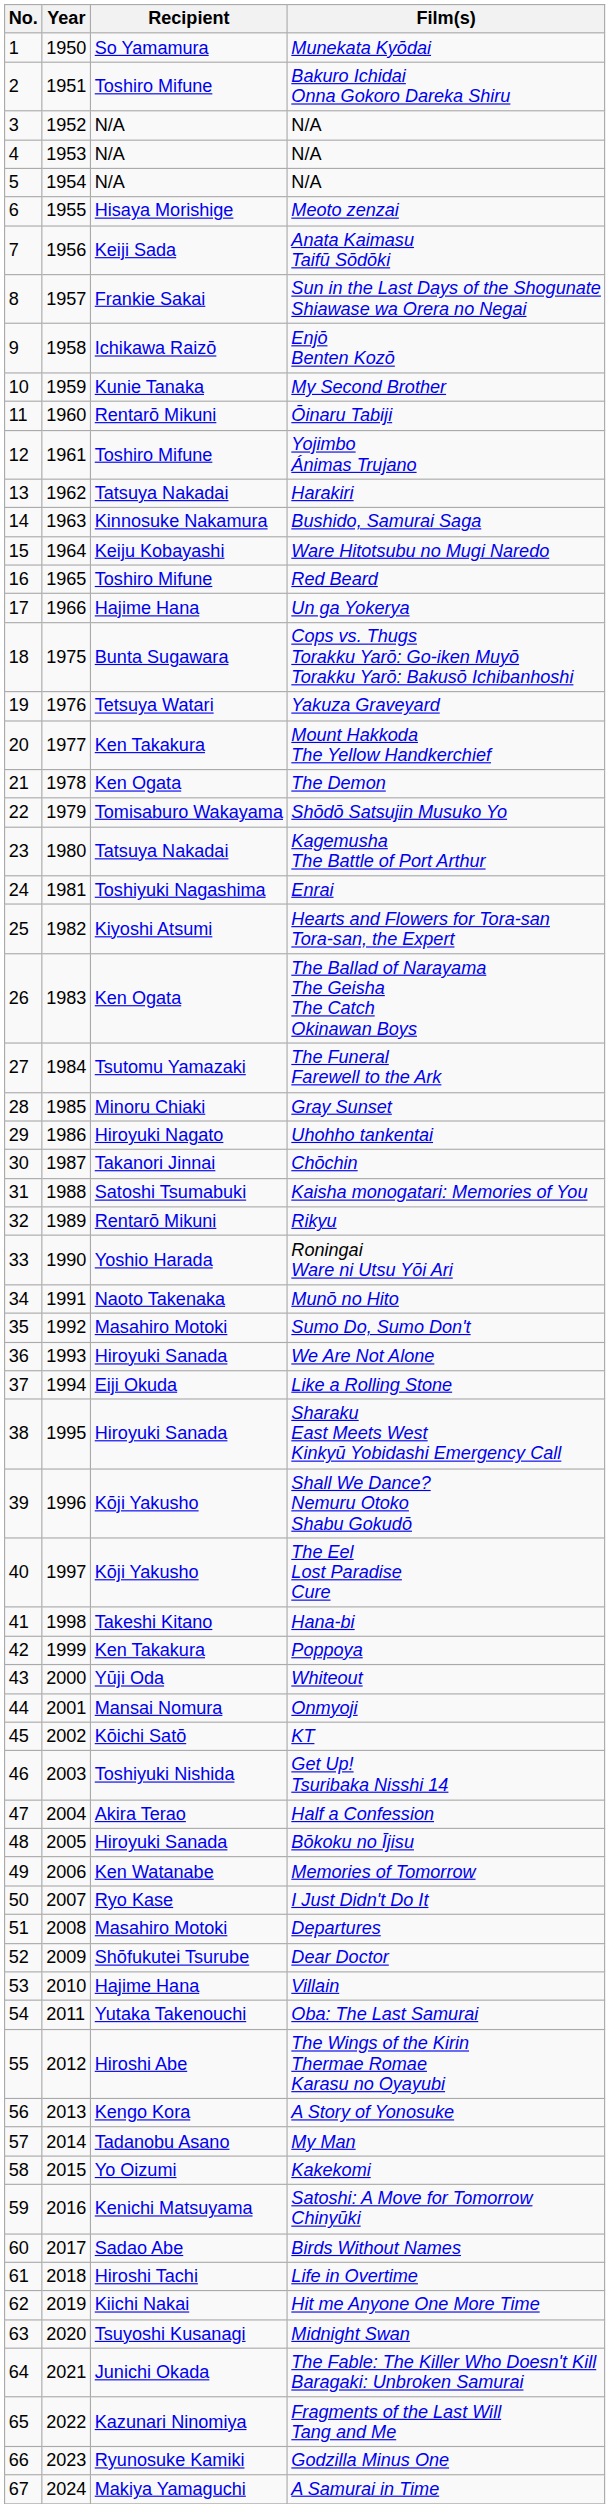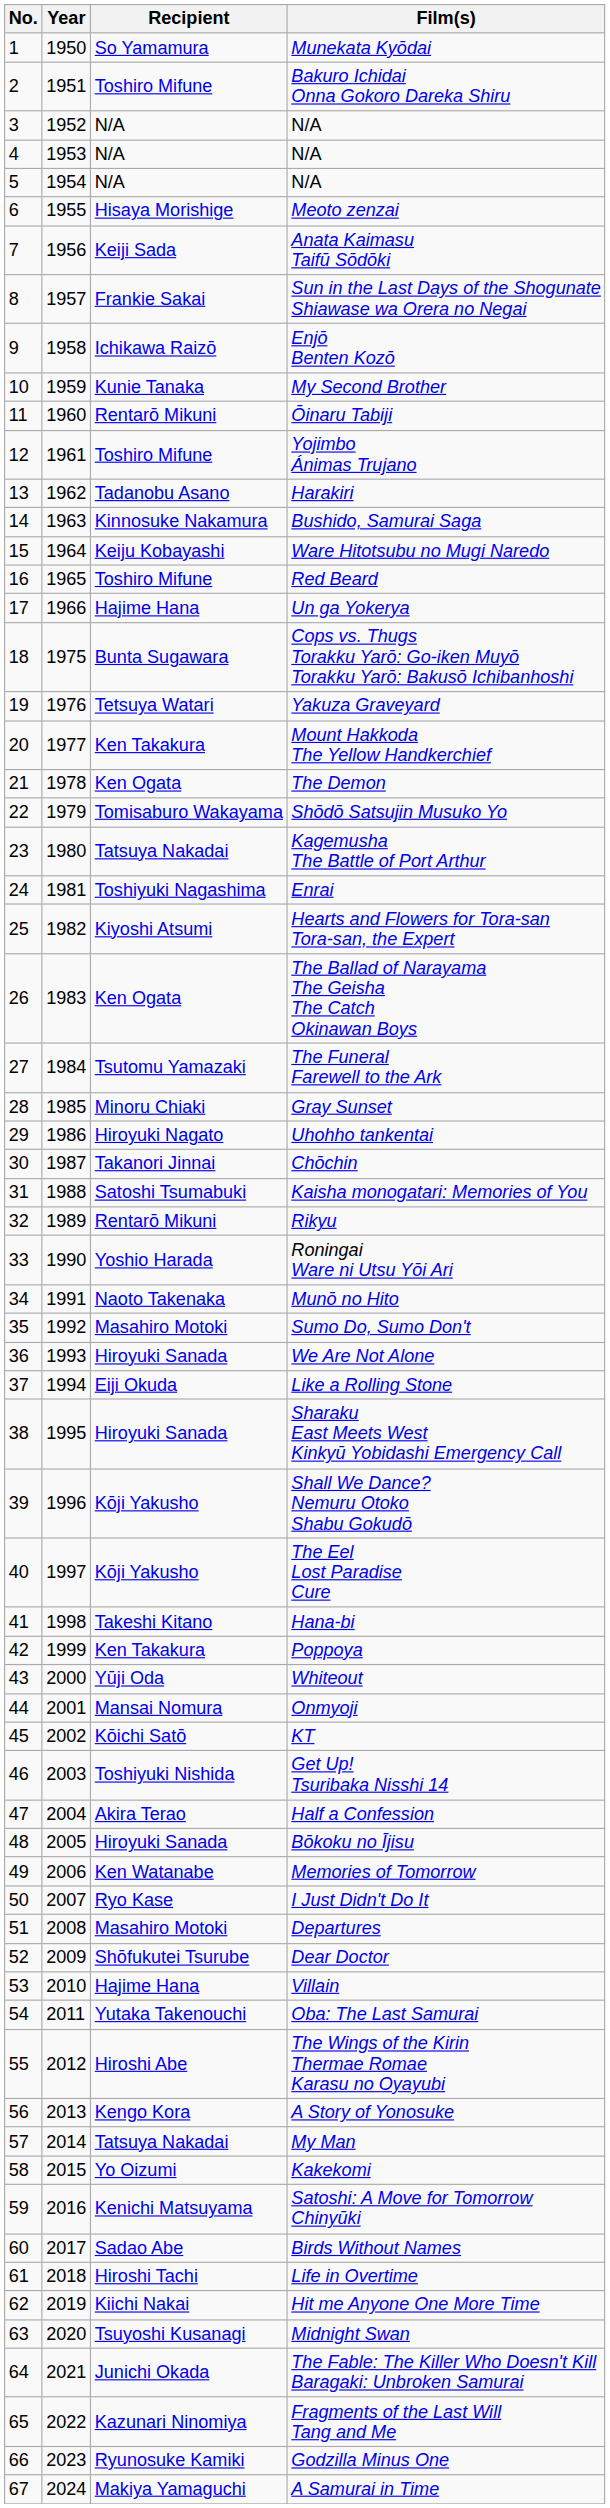(162, 493) Tatsuya Nakadai -> (162, 493) Tadanobu Asano
(162, 2141) Tadanobu Asano -> (162, 2141) Tatsuya Nakadai
